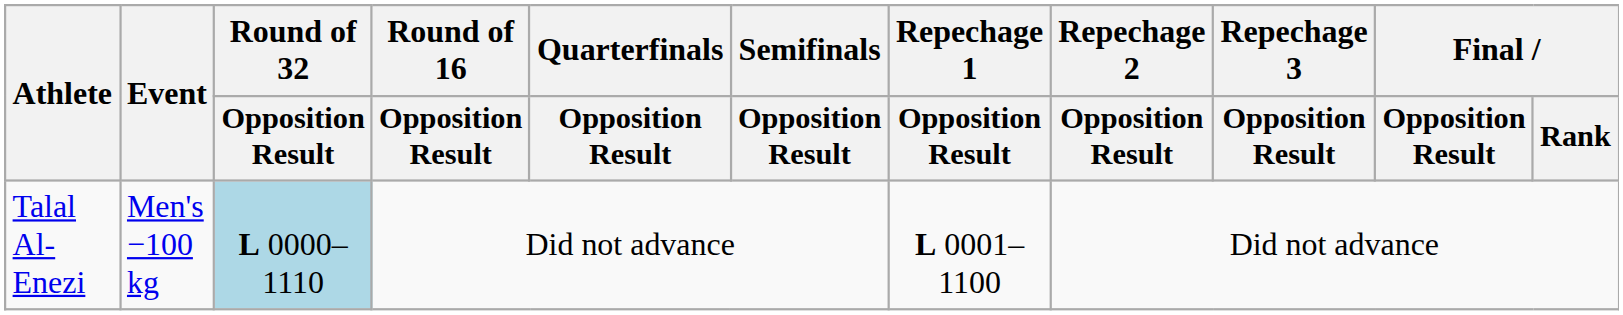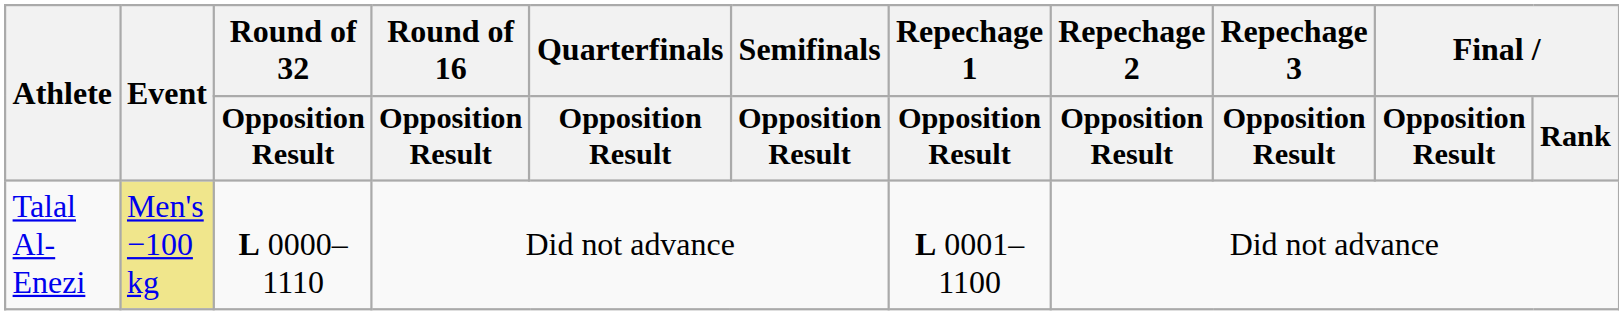(165, 244) no background -> (165, 244) khaki background
(293, 263) lightblue background -> (293, 263) no background
